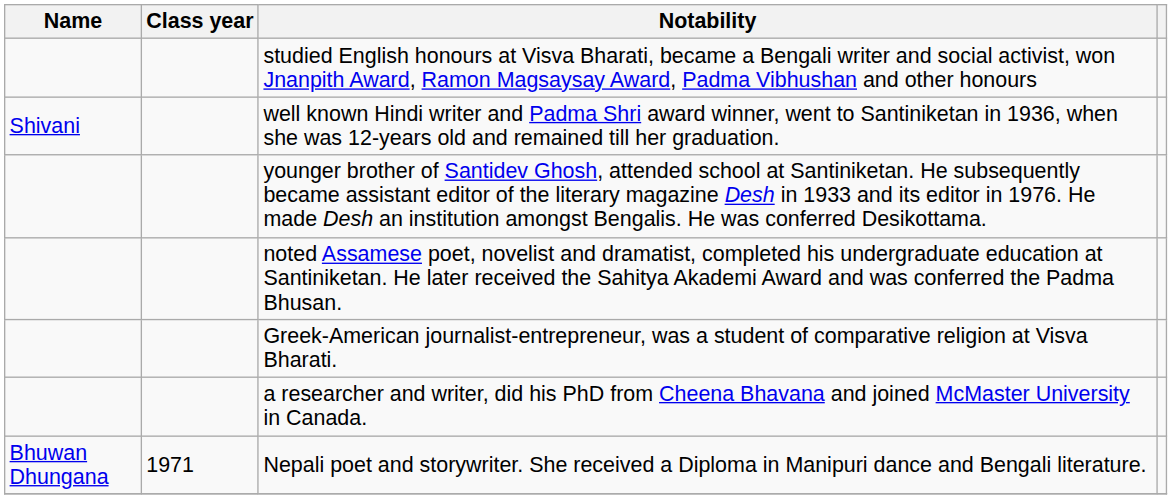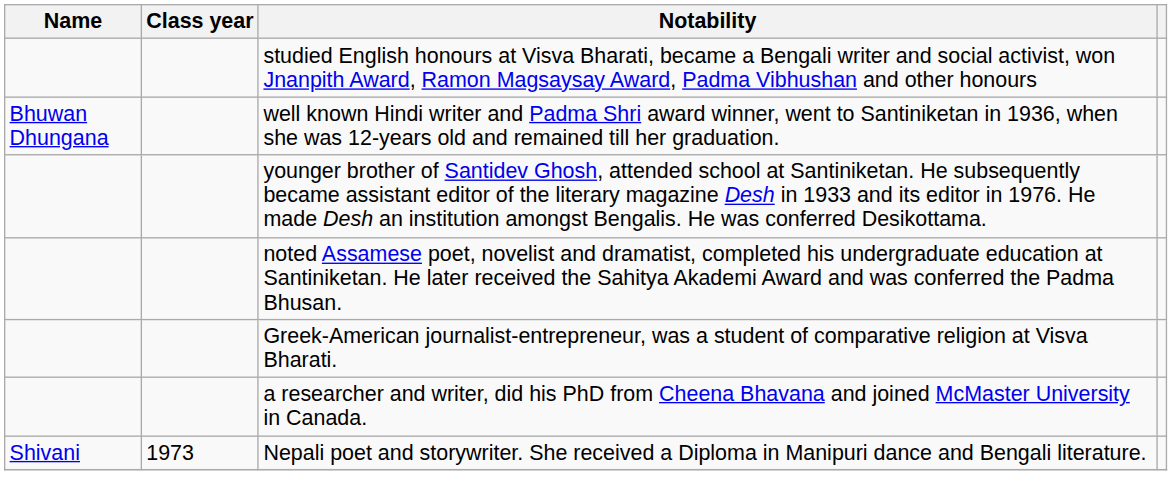(45, 125) Shivani -> (59, 125) Bhuwan Dhungana
(59, 464) Bhuwan Dhungana -> (45, 452) Shivani
(170, 464) 1971 -> (170, 452) 1973
